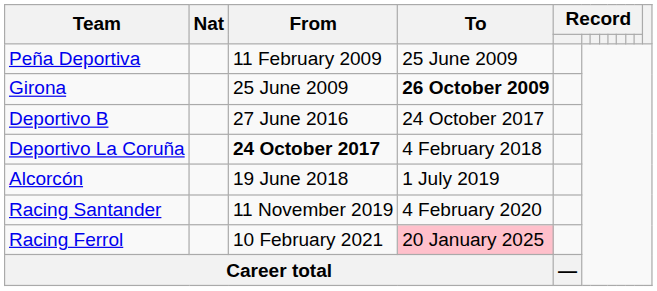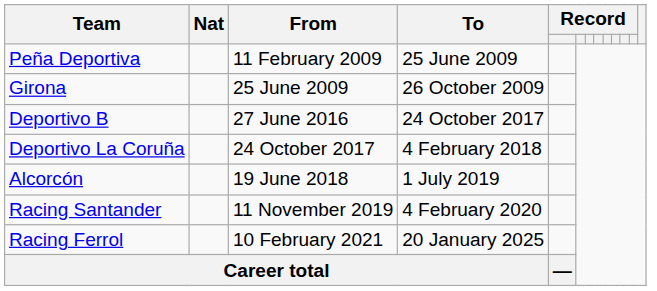(476, 88) bold -> (473, 88) normal
(306, 149) bold -> (304, 149) normal
(473, 239) pink background -> (473, 239) no background
